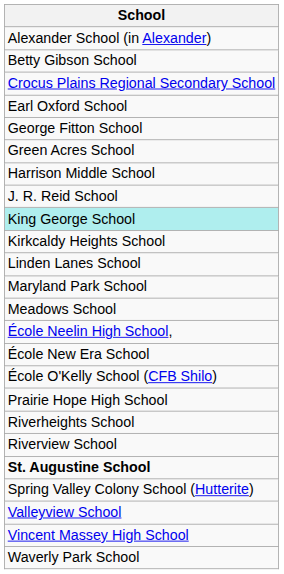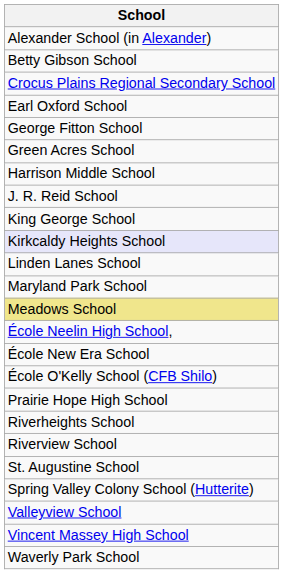(71, 219) paleturquoise background -> (71, 219) no background
(86, 241) no background -> (86, 241) lavender background
(62, 309) no background -> (62, 309) khaki background
(79, 467) bold -> (73, 467) normal
